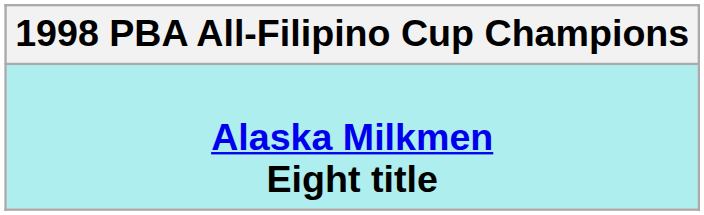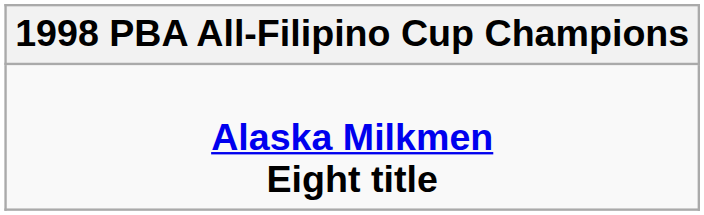(352, 157) paleturquoise background -> (352, 157) no background
